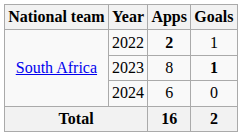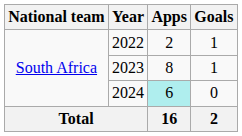(169, 42) bold -> (169, 42) normal
(214, 67) bold -> (214, 67) normal
(169, 93) no background -> (169, 93) paleturquoise background
